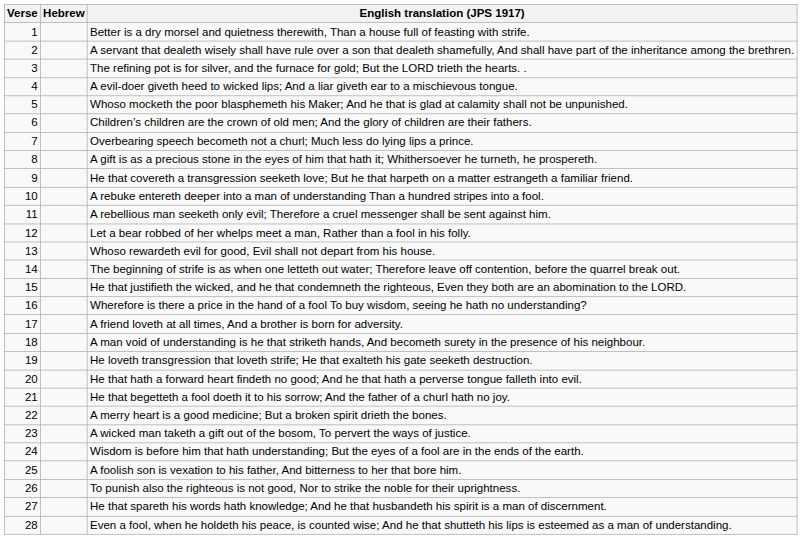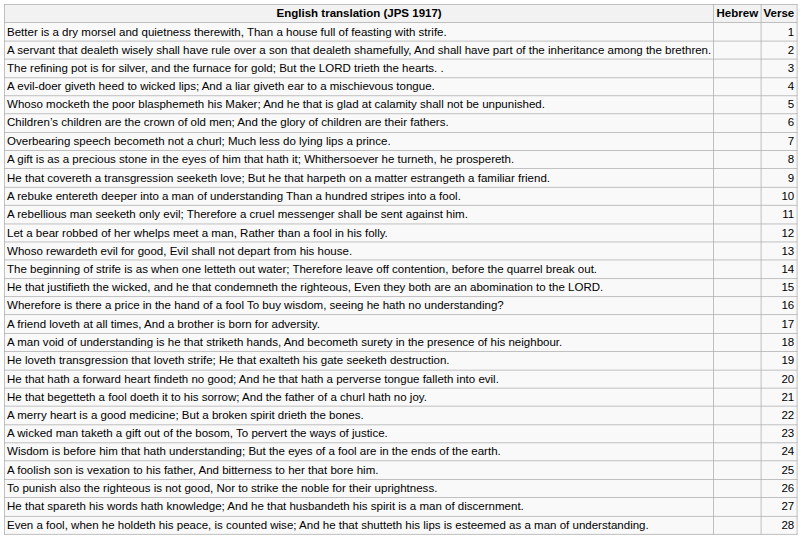columns swapped: (22, 13) <-> (442, 13)
